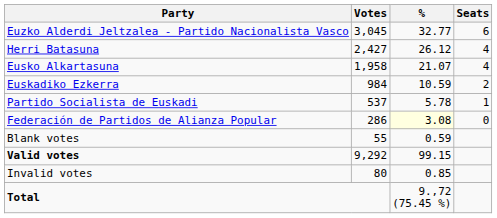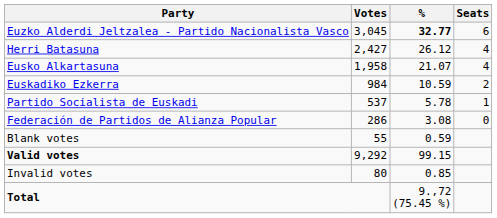(435, 31) normal -> (435, 31) bold
(438, 120) lightyellow background -> (438, 120) no background
